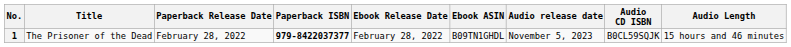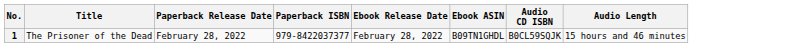- column: (556, 16)
(313, 36) bold -> (313, 36) normal
